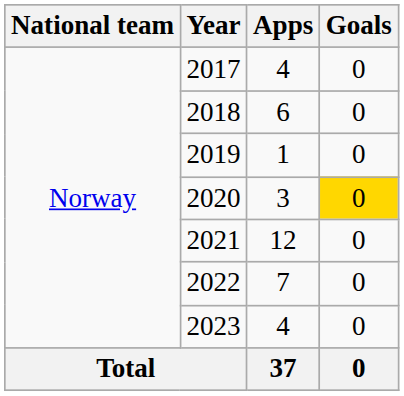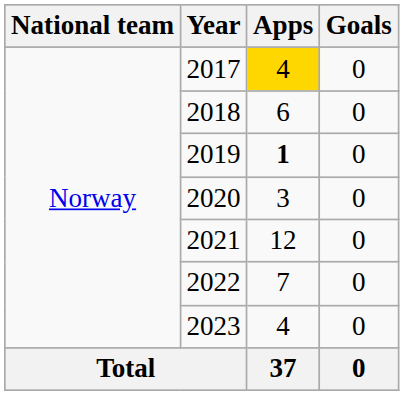(283, 68) no background -> (283, 68) gold background
(283, 154) normal -> (283, 154) bold
(359, 197) gold background -> (359, 197) no background
